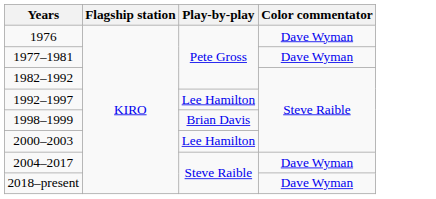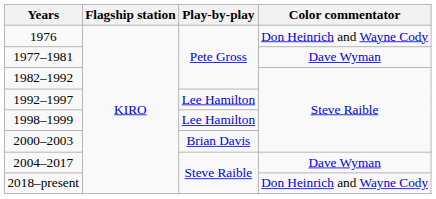(317, 36) Dave Wyman -> (345, 36) Don Heinrich and Wayne Cody
(218, 120) Brian Davis -> (218, 120) Lee Hamilton
(218, 141) Lee Hamilton -> (218, 141) Brian Davis
(317, 183) Dave Wyman -> (345, 183) Don Heinrich and Wayne Cody
